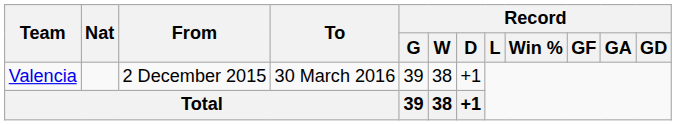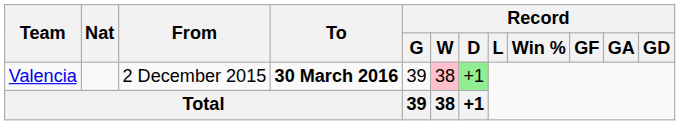(335, 76) normal -> (336, 76) bold
(442, 76) no background -> (445, 76) pink background
(471, 76) no background -> (474, 76) lightgreen background
